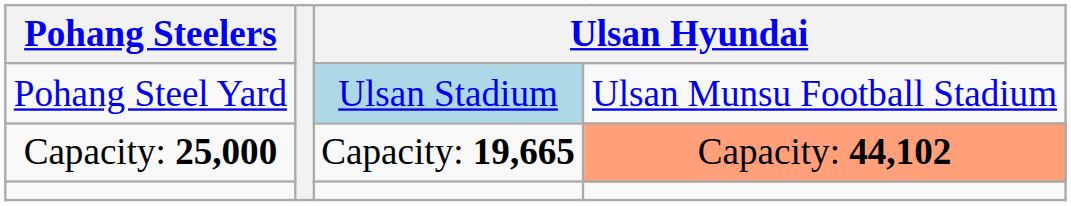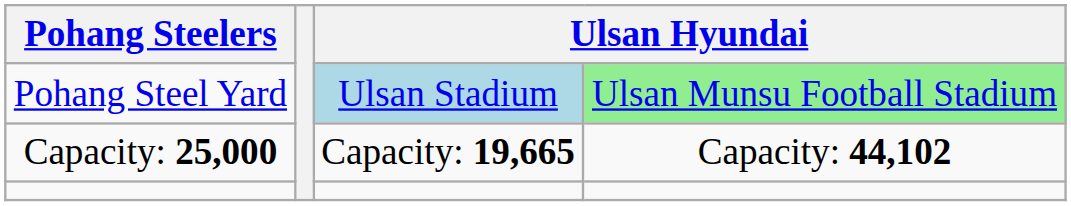(825, 92) no background -> (825, 92) lightgreen background
(824, 151) lightsalmon background -> (824, 151) no background
